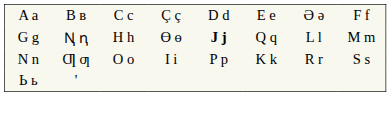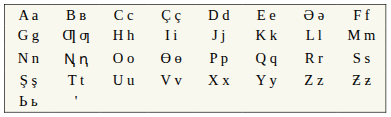(76, 38) Ꞑ ꞑ -> (76, 36) Ƣ ƣ
(171, 37) Ө ө -> (171, 36) I i
(219, 37) bold -> (219, 36) normal
(266, 37) Q q -> (266, 36) K k
(76, 60) Ƣ ƣ -> (76, 59) Ꞑ ꞑ
(171, 60) I i -> (171, 58) Ө ө
(266, 60) K k -> (266, 58) Q q
+ row: (28, 80)
